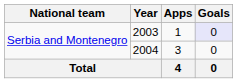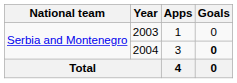(214, 31) lavender background -> (214, 31) no background
(214, 50) normal -> (214, 50) bold
